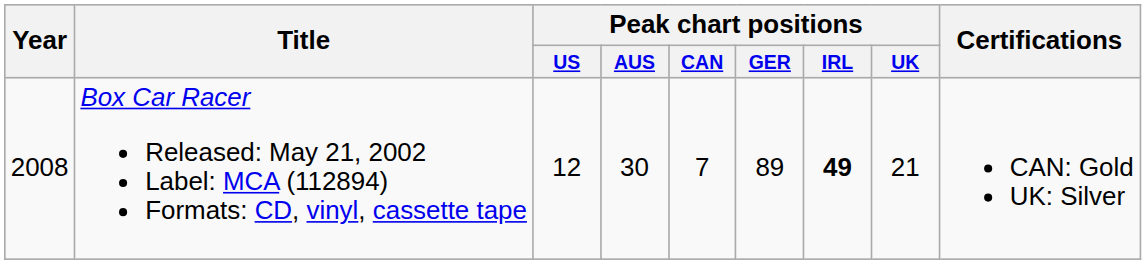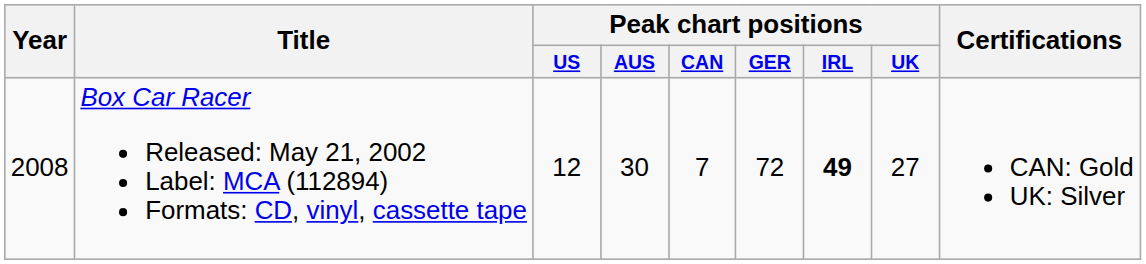(770, 167) 89 -> (770, 167) 72
(905, 167) 21 -> (905, 167) 27
